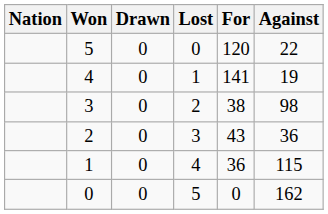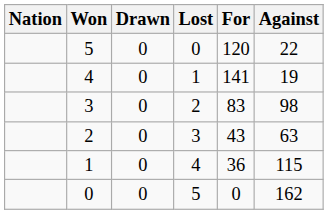(236, 106) 38 -> (236, 106) 83
(289, 135) 36 -> (289, 135) 63
